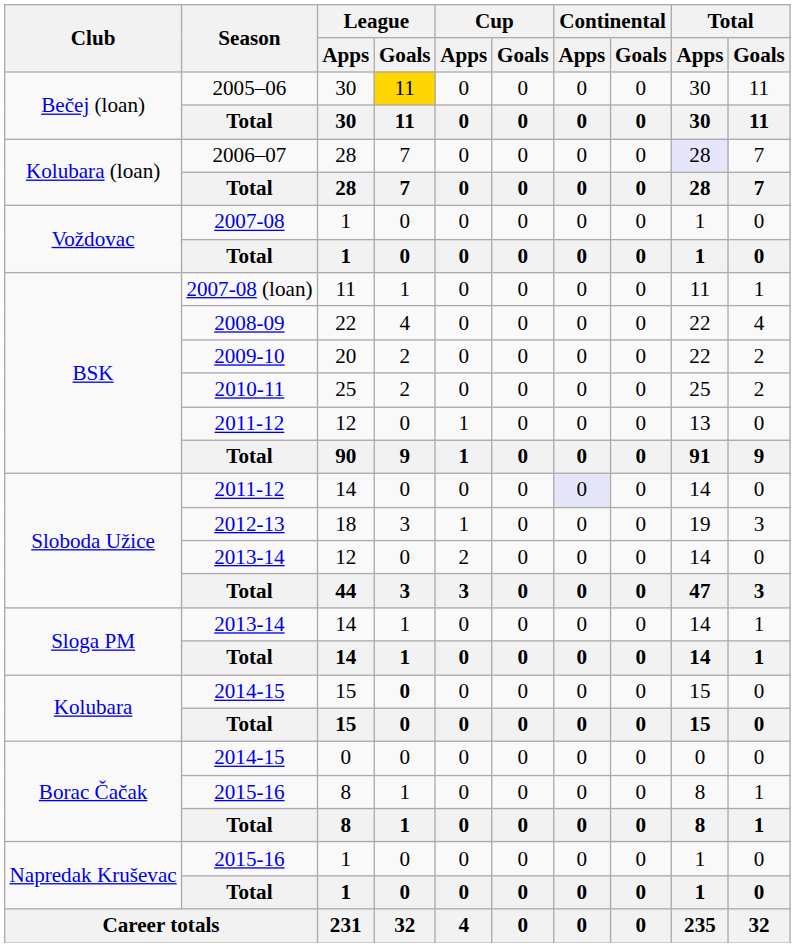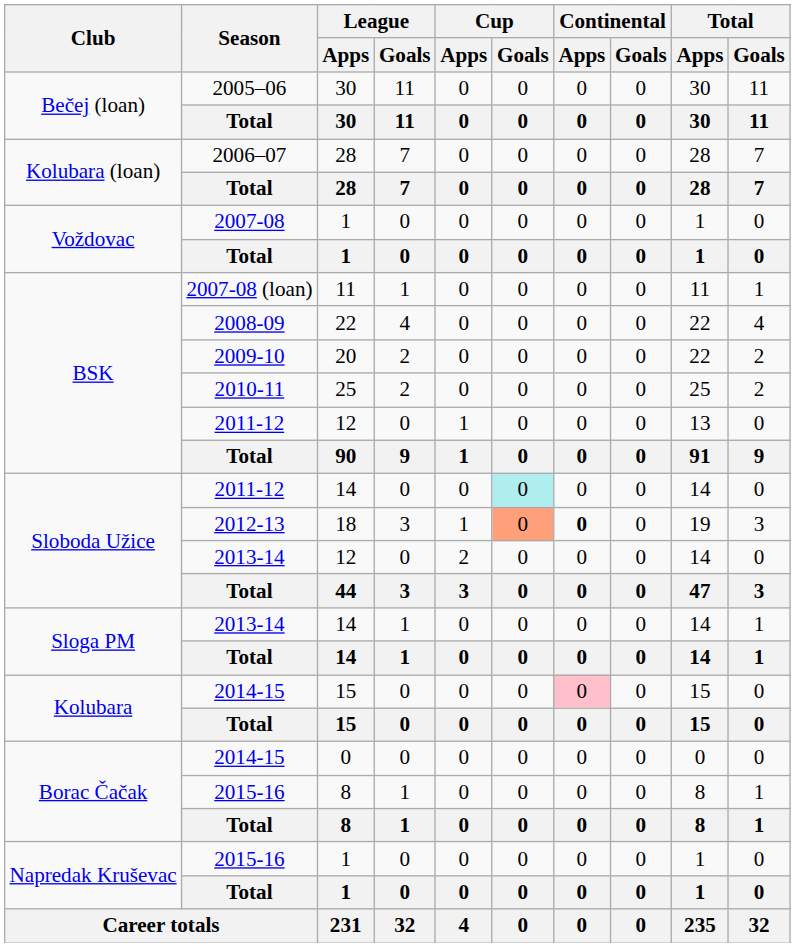(405, 88) gold background -> (405, 88) no background
(700, 155) lavender background -> (700, 155) no background
(523, 490) no background -> (523, 490) paleturquoise background
(582, 490) lavender background -> (582, 490) no background
(523, 523) no background -> (523, 523) lightsalmon background
(582, 523) normal -> (582, 523) bold
(405, 691) bold -> (405, 691) normal
(582, 691) no background -> (582, 691) pink background
